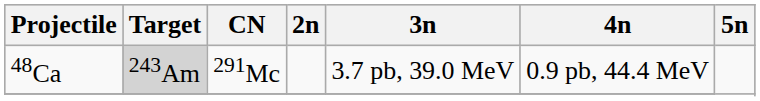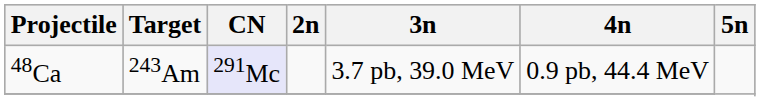(164, 69) lightgrey background -> (164, 69) no background
(247, 69) no background -> (247, 69) lavender background
